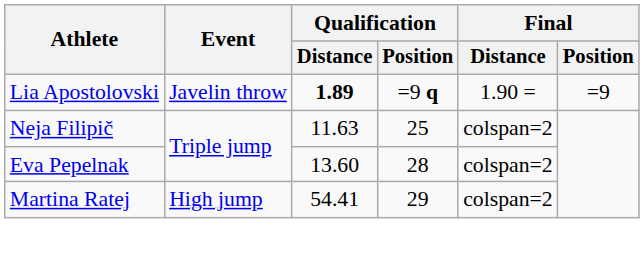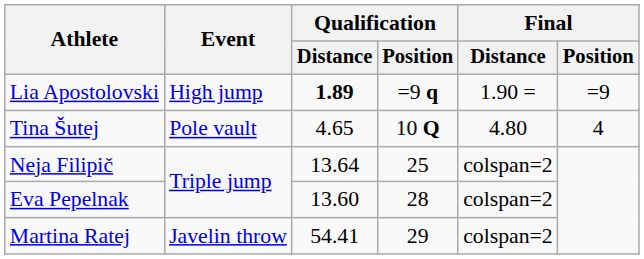(228, 92) Javelin throw -> (216, 92) High jump
+ row: (54, 128)
(335, 128) 11.63 -> (335, 164) 13.64
(216, 200) High jump -> (228, 236) Javelin throw
